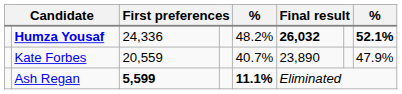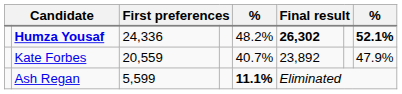(300, 37) 26,032 -> (300, 37) 26,302
(300, 58) 23,890 -> (300, 58) 23,892
(139, 79) bold -> (139, 79) normal
